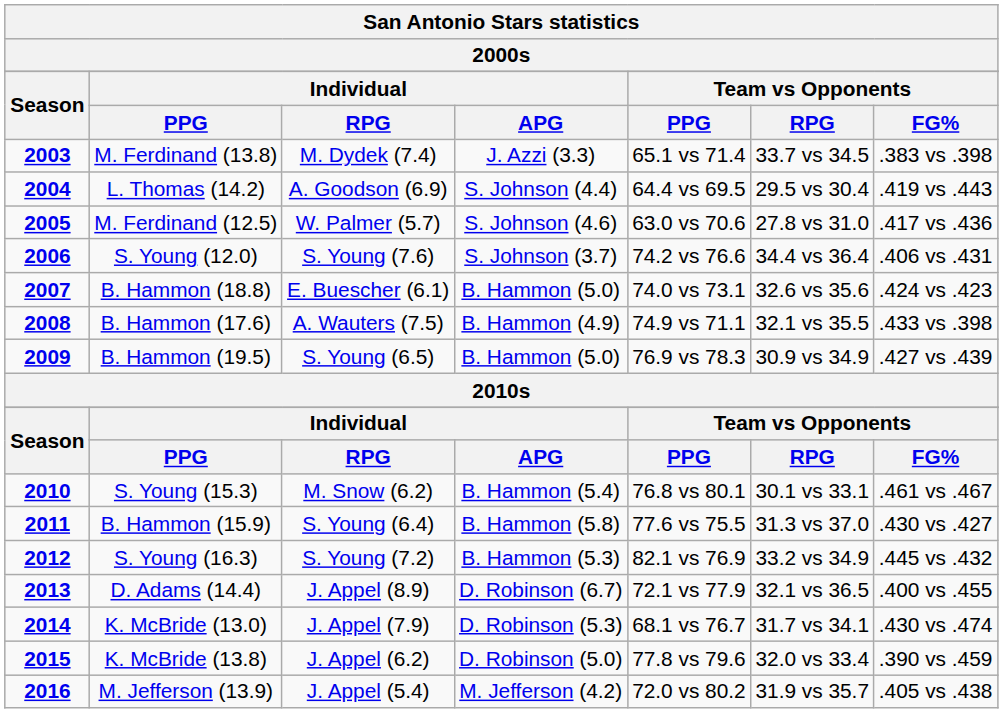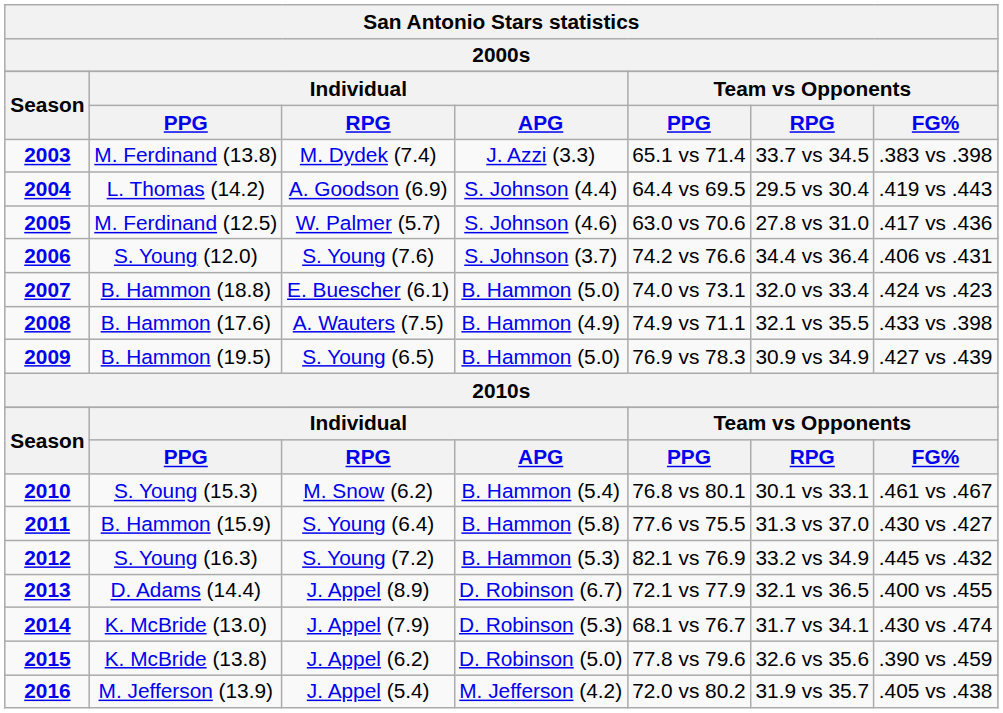(812, 289) 32.6 vs 35.6 -> (812, 289) 32.0 vs 33.4
(812, 658) 32.0 vs 33.4 -> (812, 658) 32.6 vs 35.6
